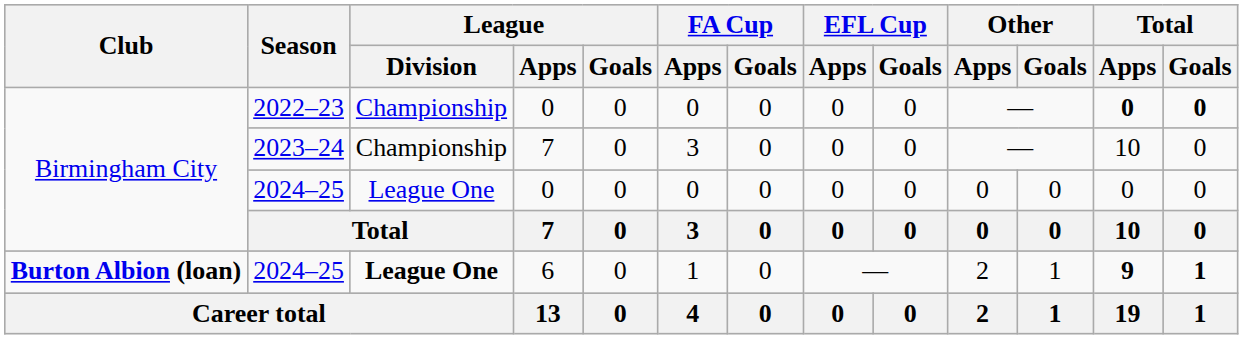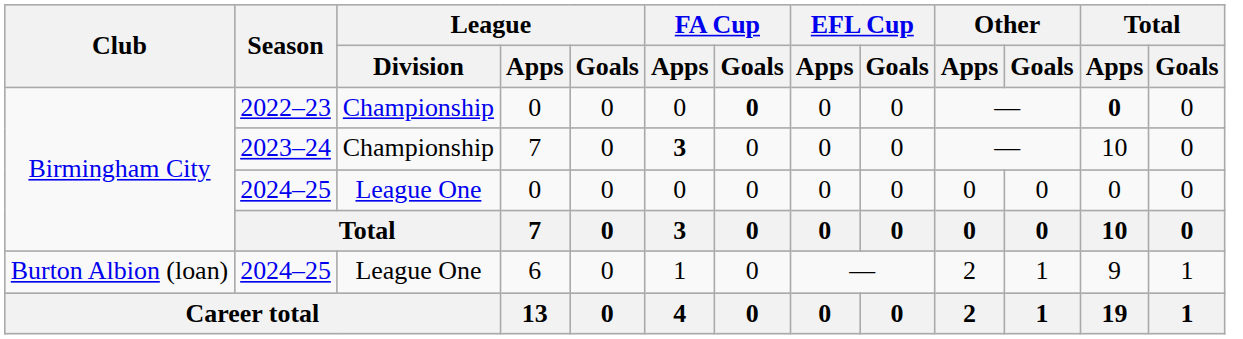(765, 107) normal -> (752, 107) bold
(1200, 107) bold -> (1187, 107) normal
(693, 148) normal -> (680, 148) bold
(126, 271) bold -> (120, 271) normal
(431, 271) bold -> (418, 271) normal
(1127, 271) bold -> (1114, 271) normal
(1200, 271) bold -> (1187, 271) normal
